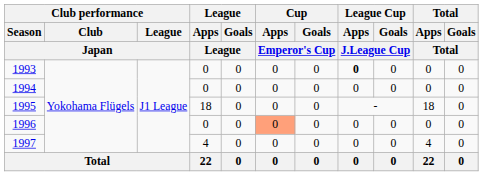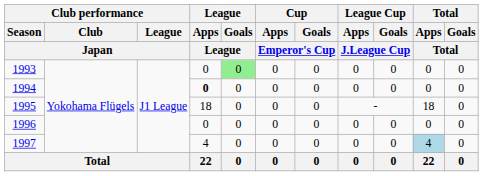(238, 69) no background -> (238, 69) lightgreen background
(356, 69) bold -> (356, 69) normal
(206, 87) normal -> (206, 87) bold
(275, 124) lightsalmon background -> (275, 124) no background
(429, 143) no background -> (429, 143) lightblue background
